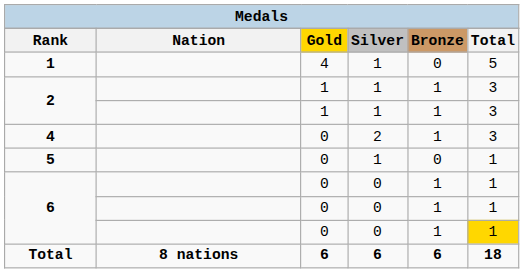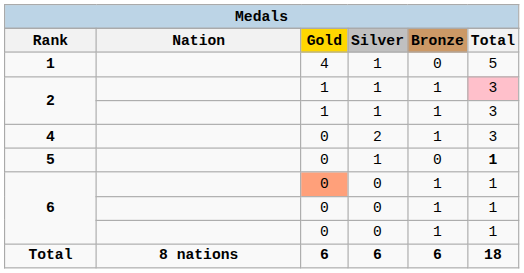(493, 88) no background -> (493, 88) pink background
(493, 160) normal -> (493, 160) bold
(324, 184) no background -> (324, 184) lightsalmon background
(493, 232) gold background -> (493, 232) no background
